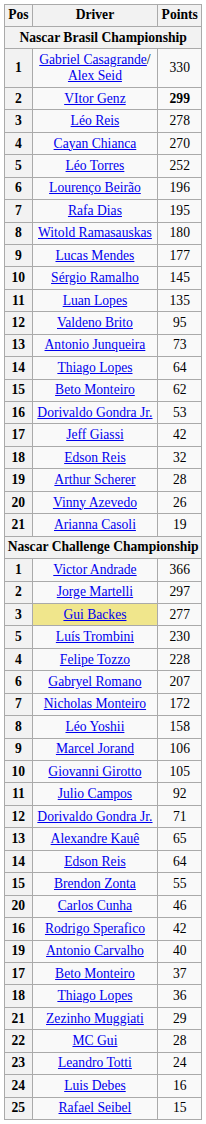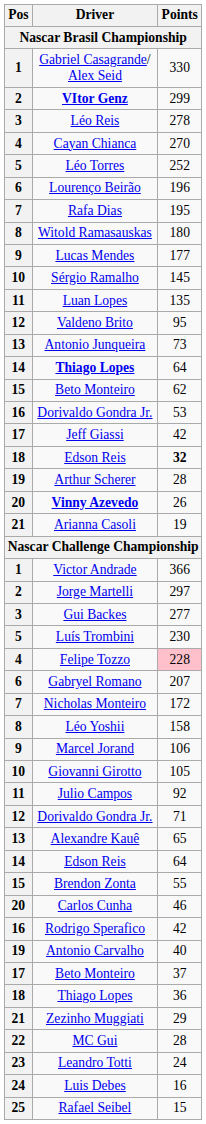(95, 98) normal -> (95, 98) bold
(180, 98) bold -> (180, 98) normal
(95, 367) normal -> (95, 367) bold
(180, 457) normal -> (180, 457) bold
(95, 502) normal -> (95, 502) bold
(95, 614) khaki background -> (95, 614) no background
(180, 659) no background -> (180, 659) pink background
